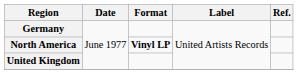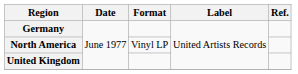(151, 45) bold -> (150, 45) normal
